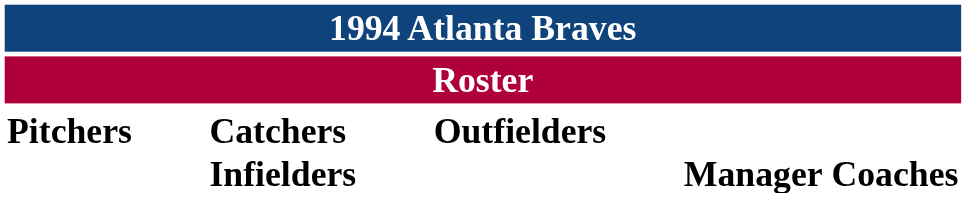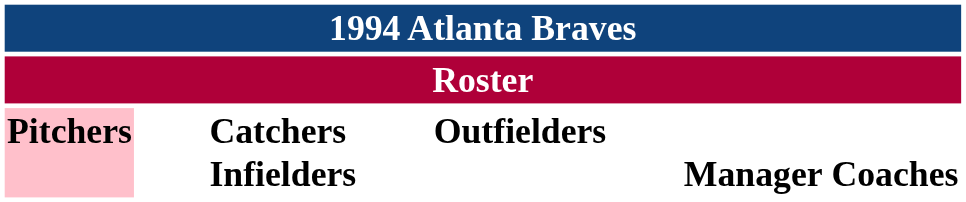(69, 130) no background -> (69, 130) pink background
